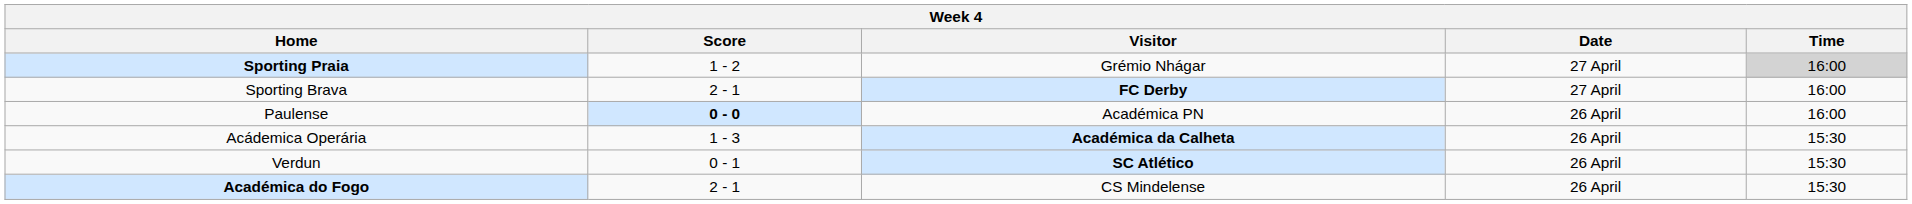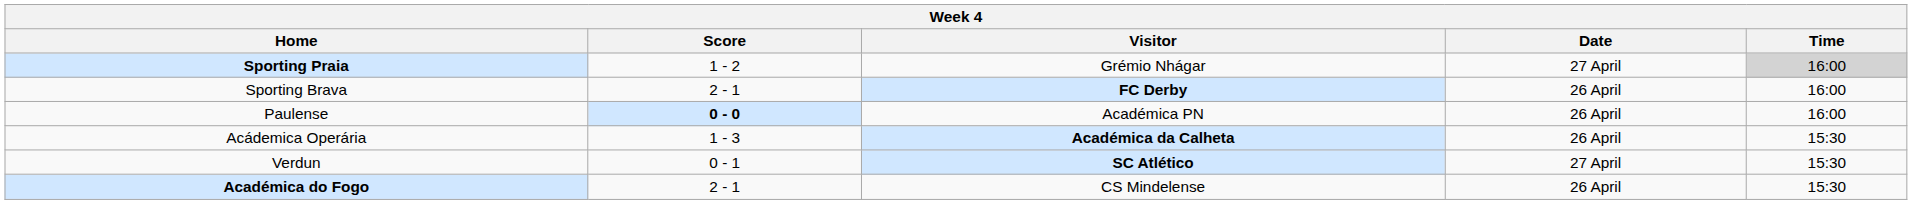(1596, 90) 27 April -> (1596, 90) 26 April
(1596, 163) 26 April -> (1596, 163) 27 April
